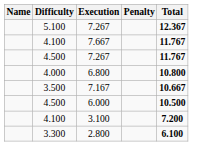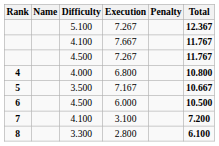+ column: (18, 12)
